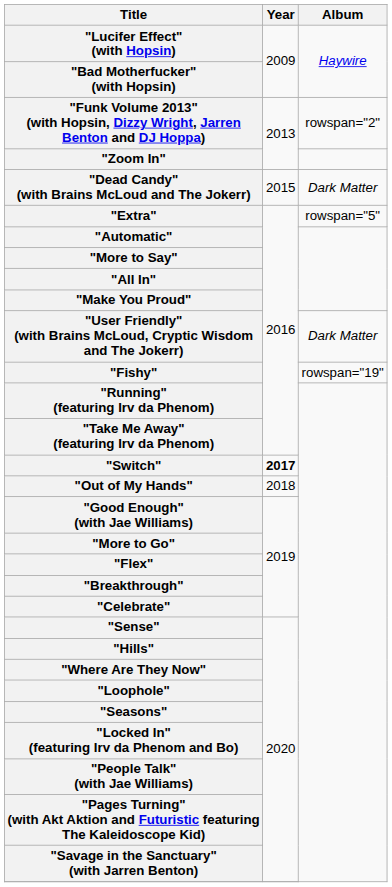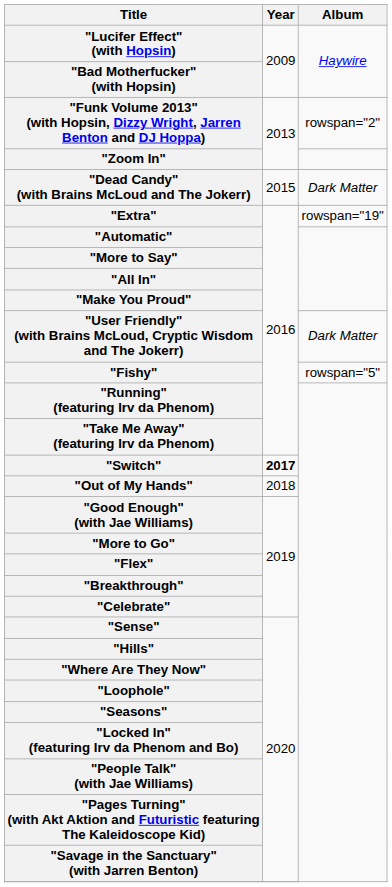(343, 216) rowspan="5" -> (343, 216) rowspan="19"
(343, 372) rowspan="19" -> (343, 372) rowspan="5"
